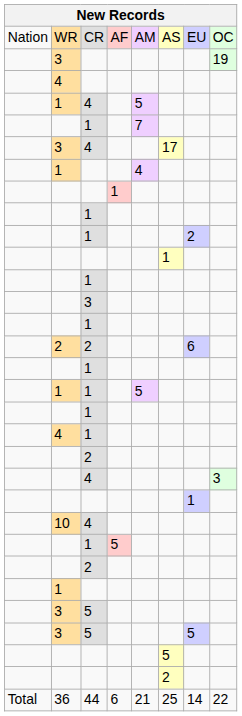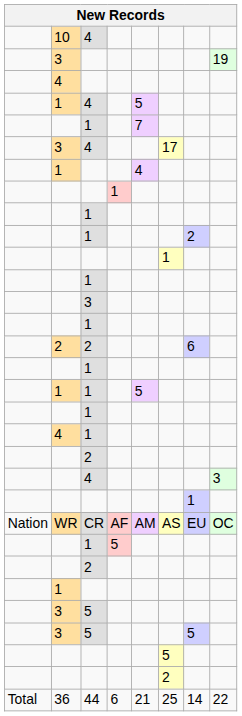rows swapped: (66, 37) <-> (62, 523)
